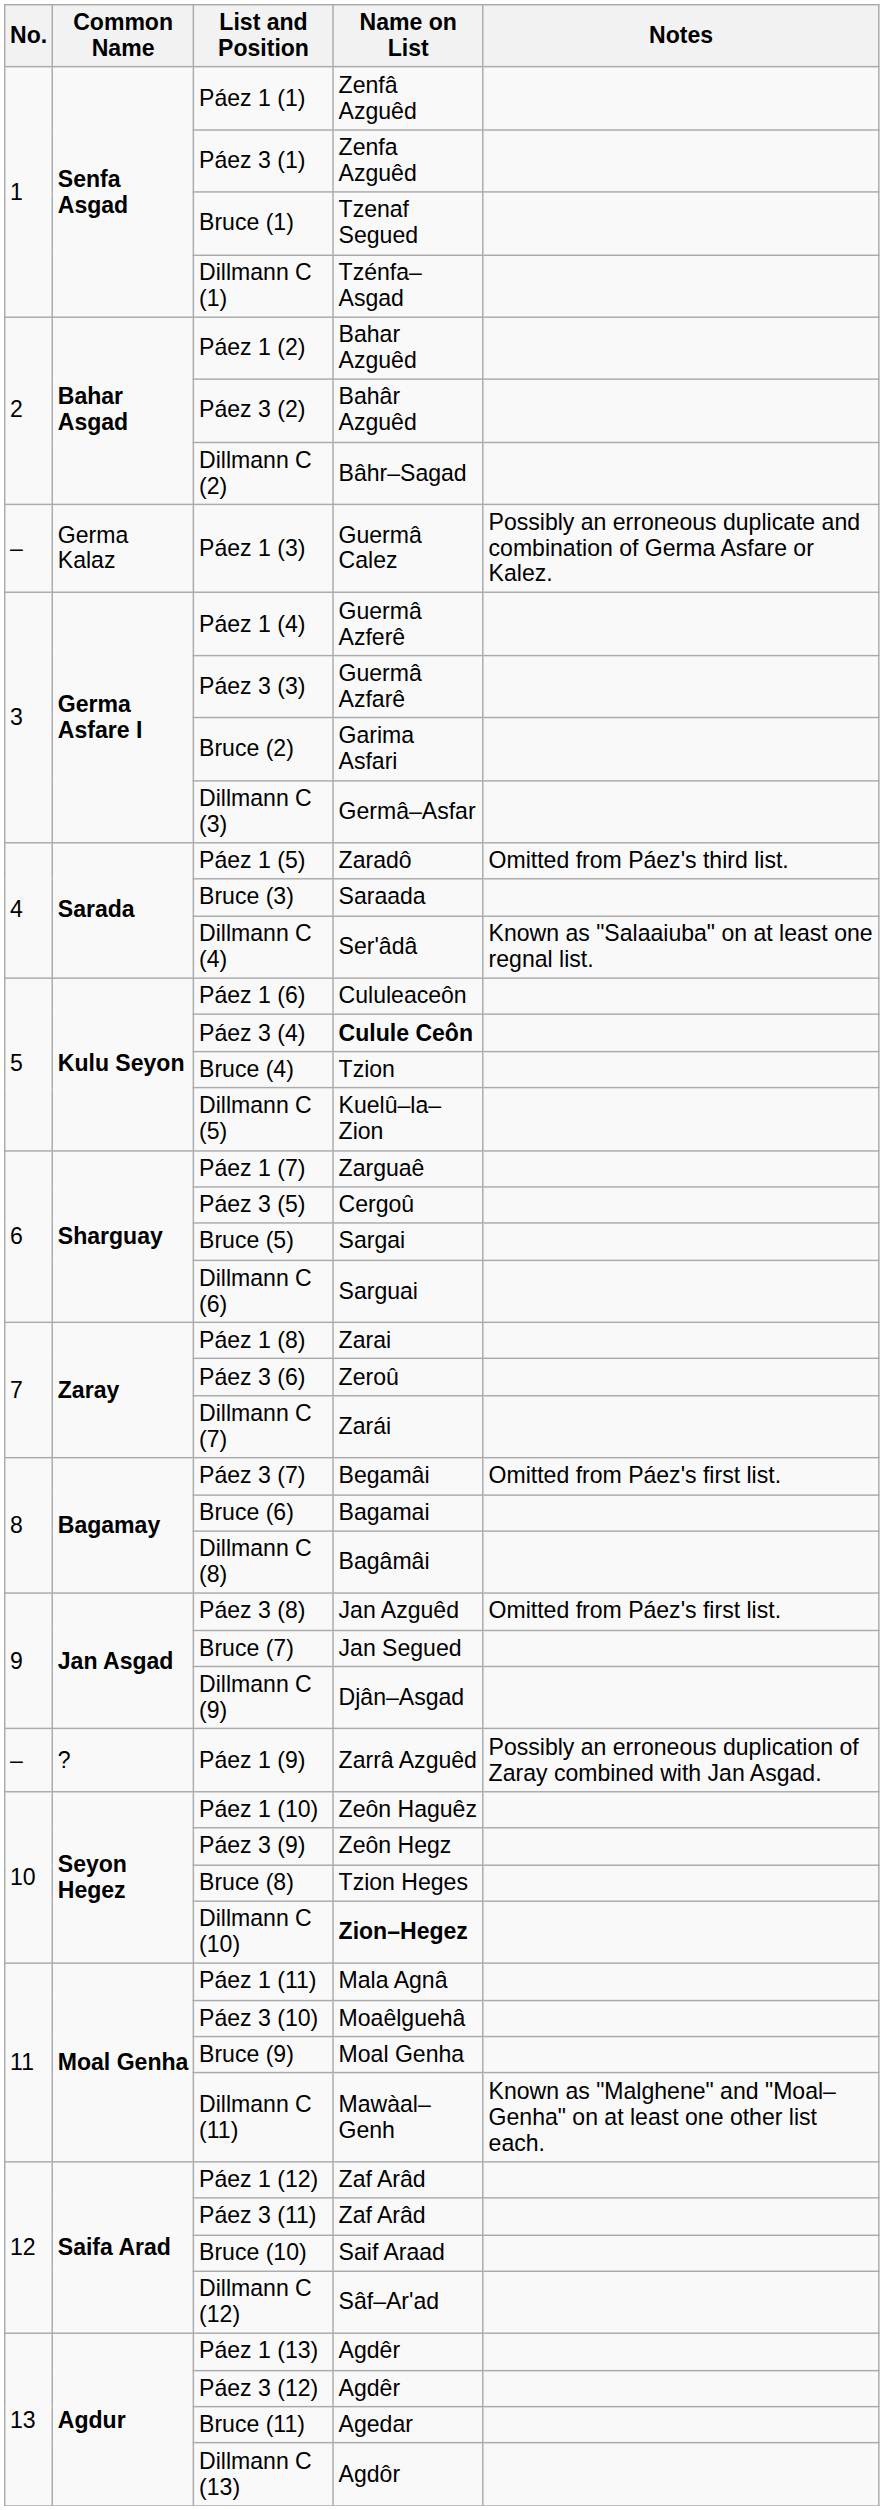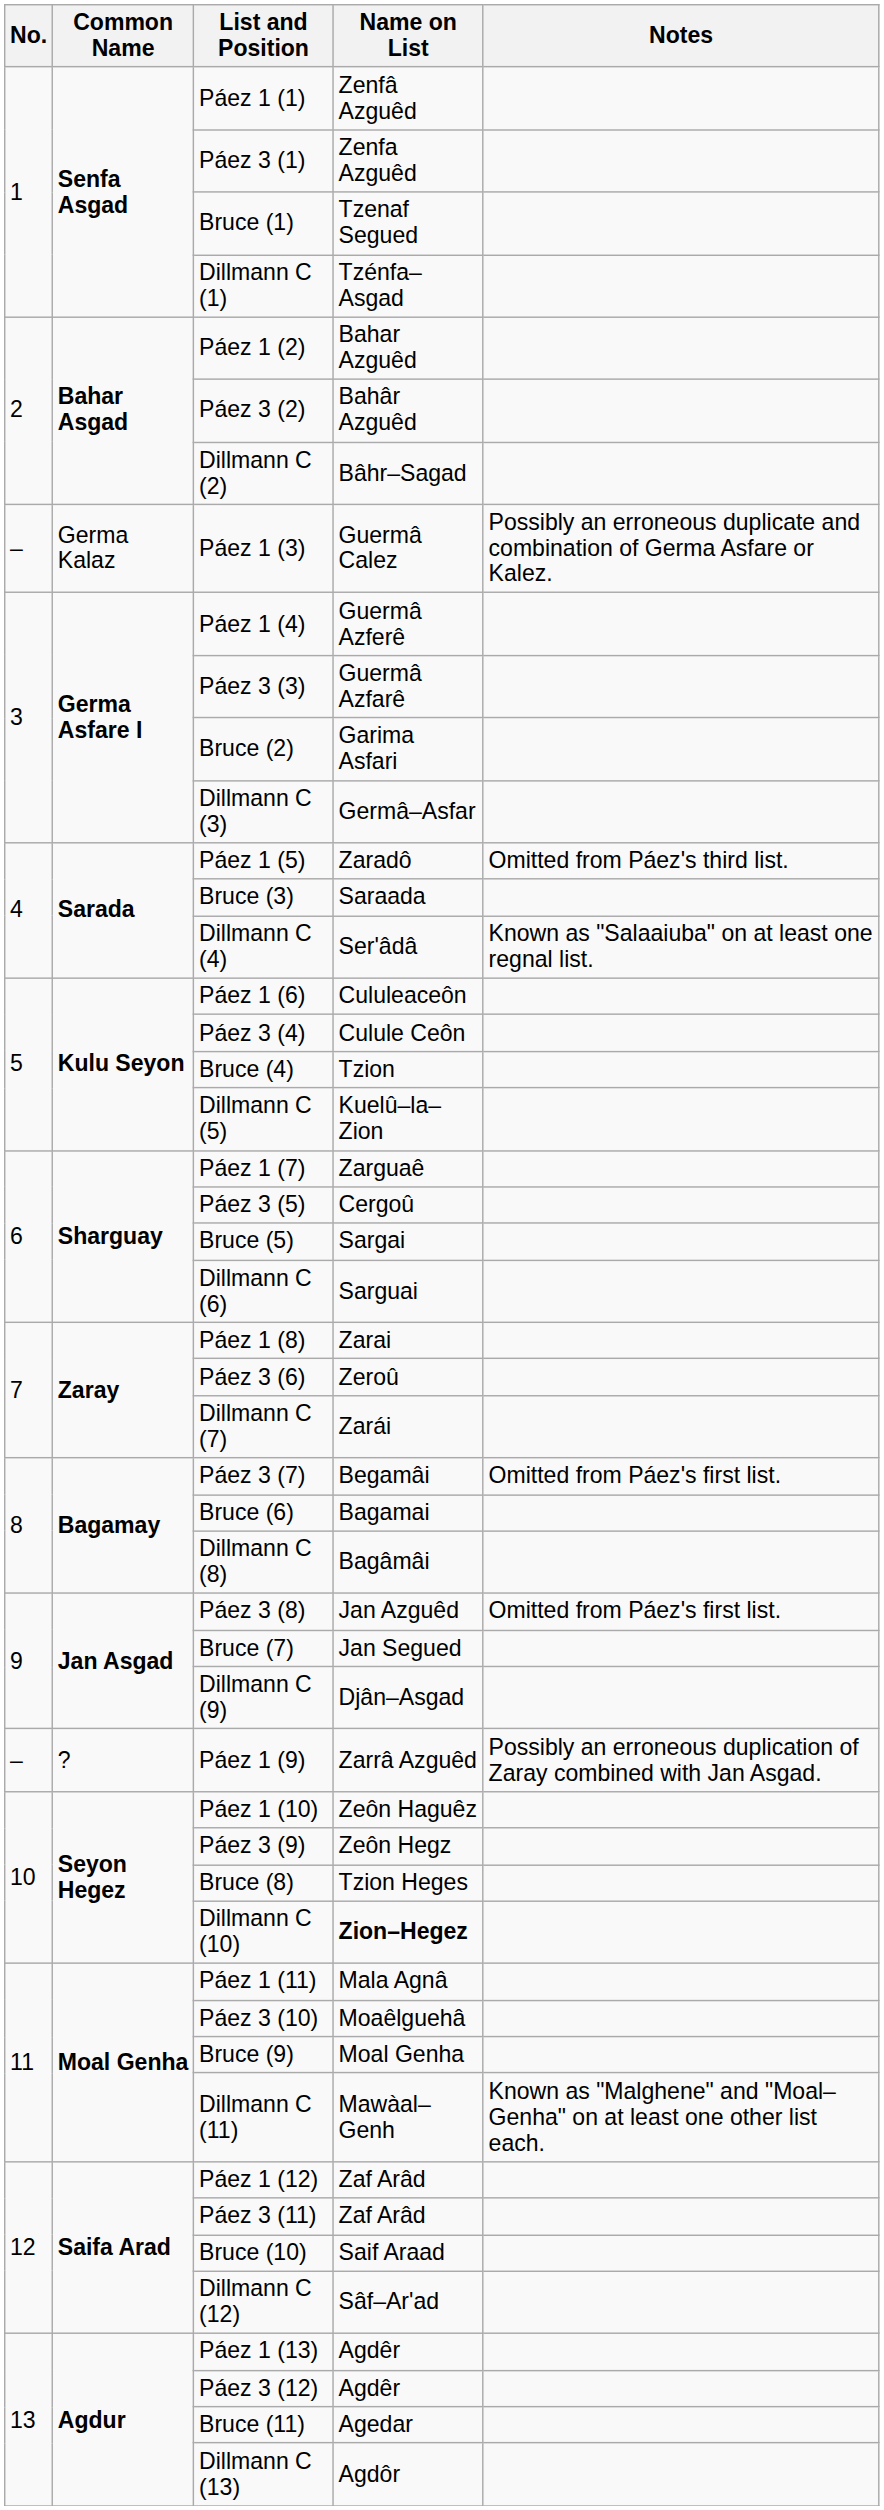(406, 1032) bold -> (402, 1032) normal
